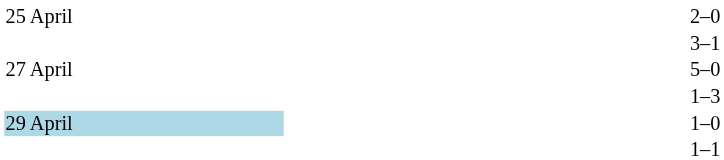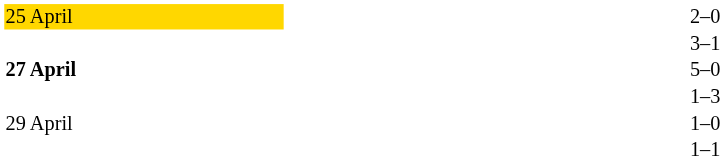(39, 16) no background -> (39, 16) gold background
(39, 69) normal -> (41, 69) bold
(39, 123) lightblue background -> (39, 123) no background
